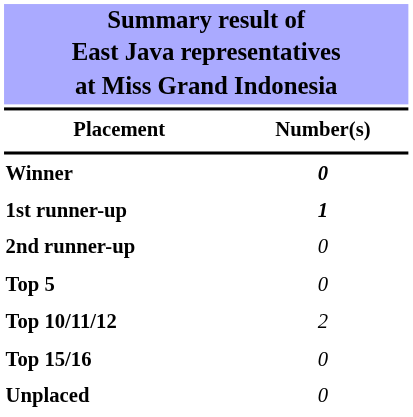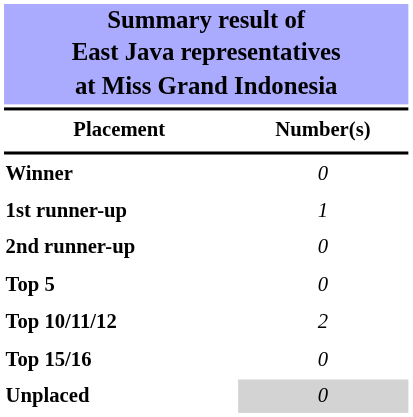(323, 173) bold -> (323, 173) normal
(323, 210) bold -> (323, 210) normal
(323, 396) no background -> (323, 396) lightgrey background
